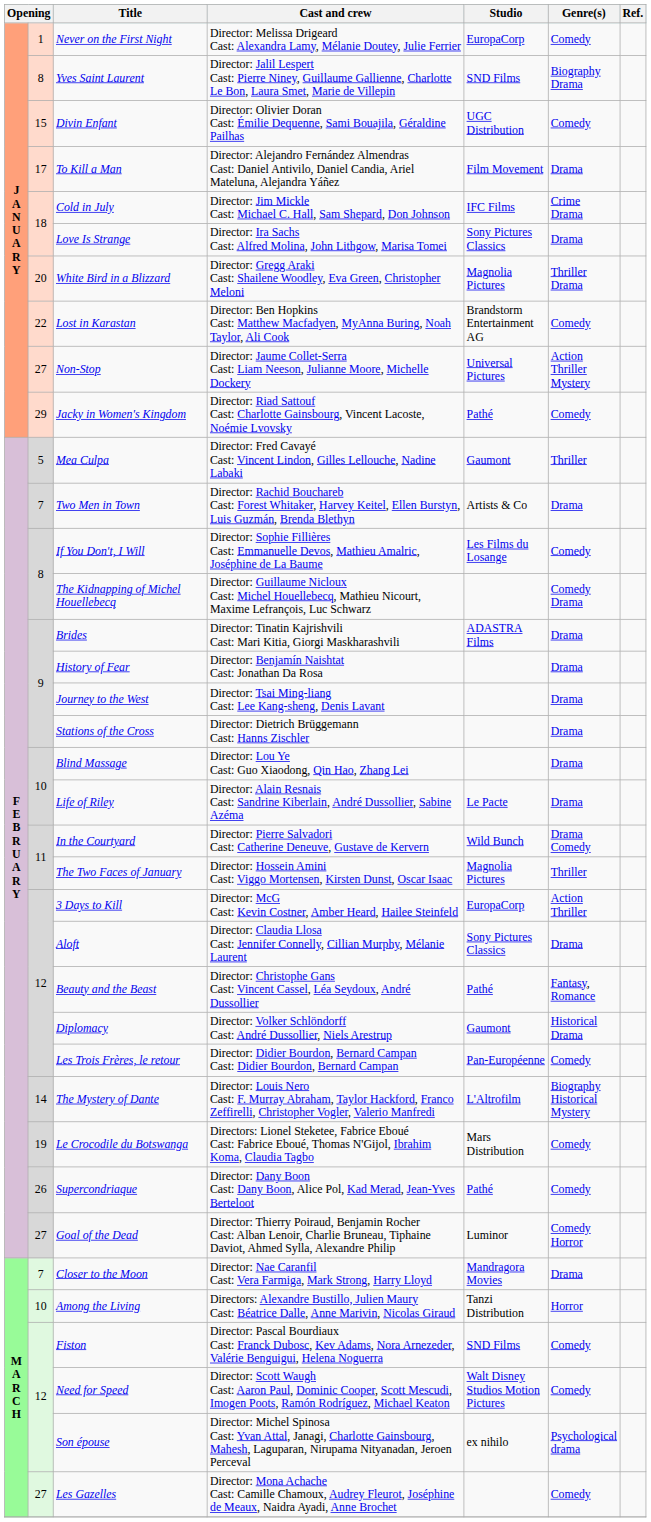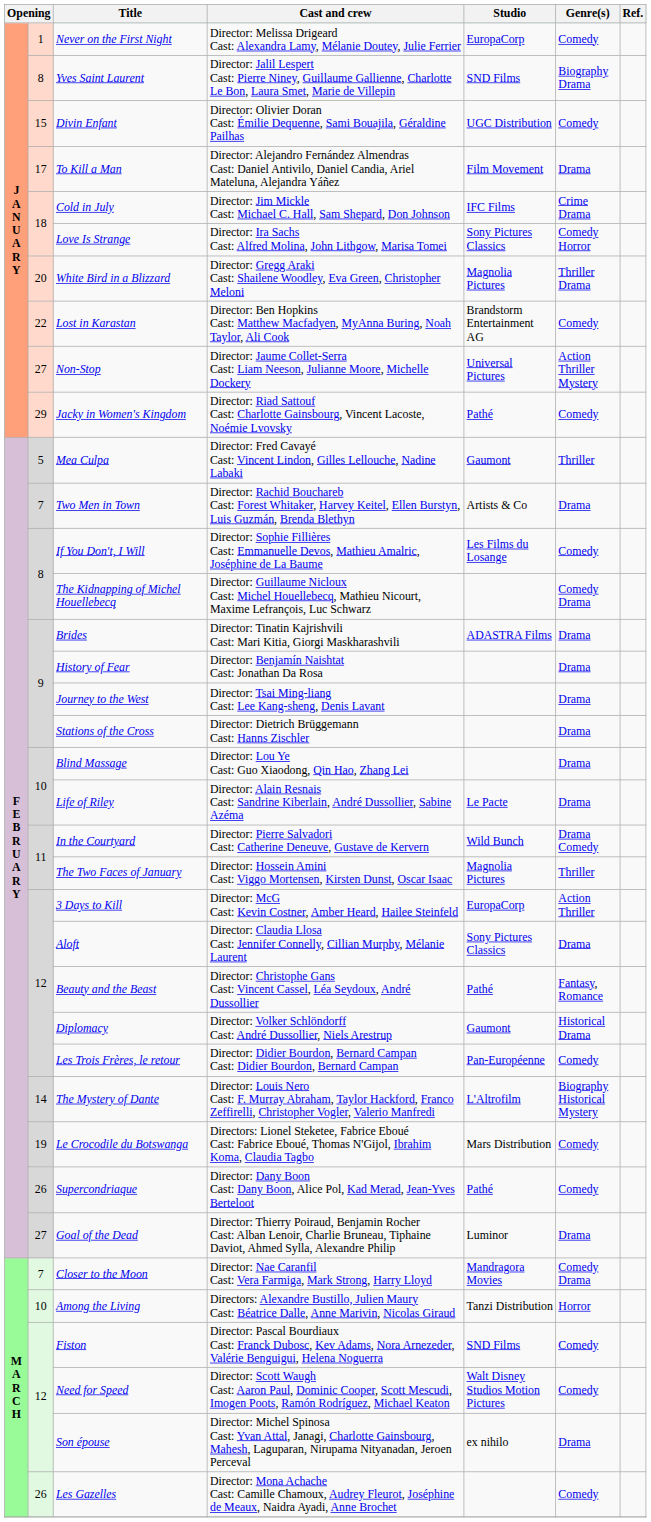(567, 239) Drama -> (578, 239) Comedy Horror
(571, 1235) Comedy Horror -> (574, 1235) Drama
(567, 1274) Drama -> (578, 1274) Comedy Drama
(584, 1442) Psychological drama -> (574, 1442) Drama
(41, 1494) 27 -> (41, 1494) 26
